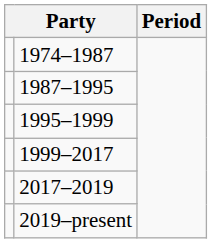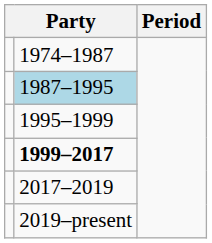(66, 87) no background -> (66, 87) lightblue background
(66, 154) normal -> (66, 154) bold
